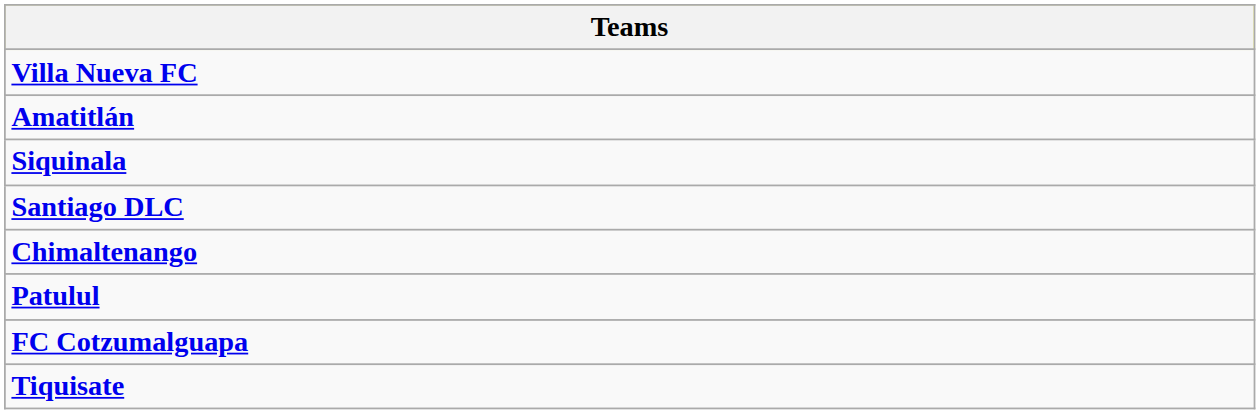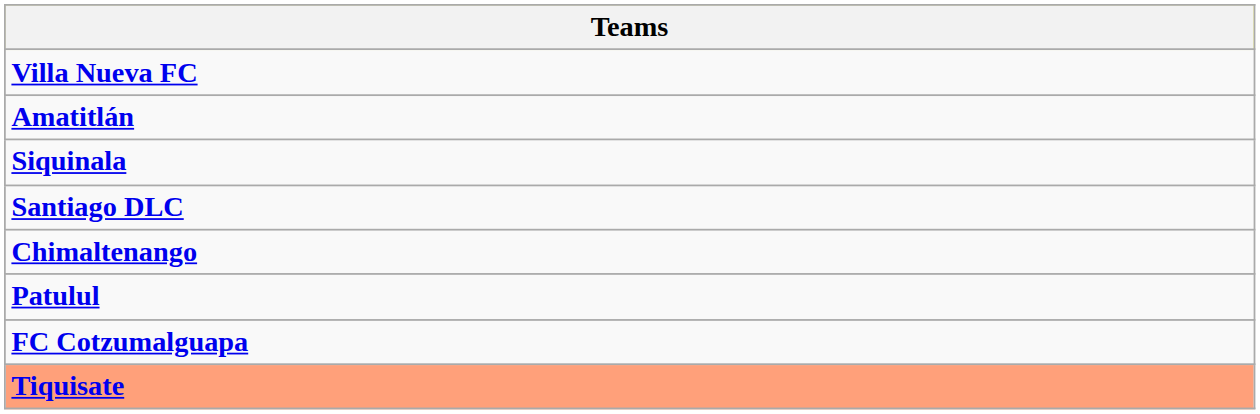(68, 386) no background -> (68, 386) lightsalmon background
